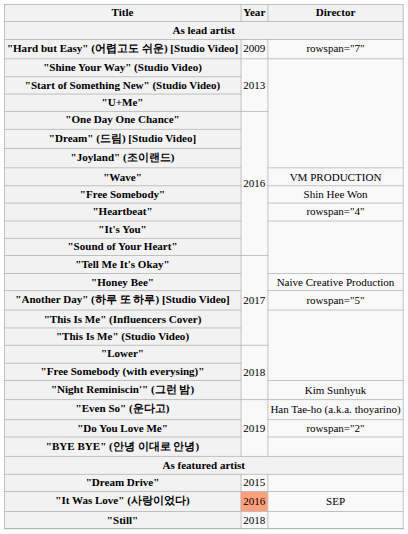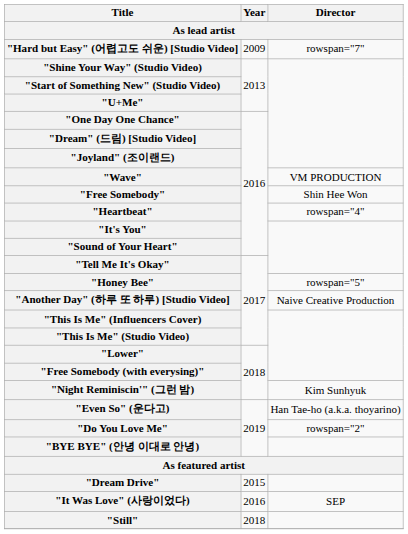(336, 282) Naive Creative Production -> (336, 282) rowspan="5"
(336, 300) rowspan="5" -> (336, 300) Naive Creative Production
(254, 501) lightsalmon background -> (254, 501) no background
